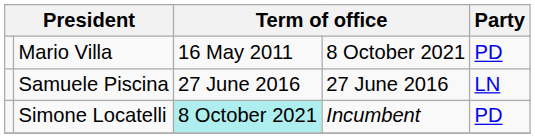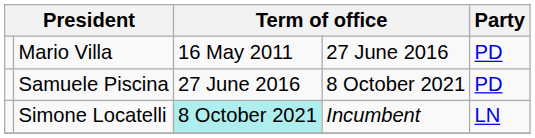(396, 52) 8 October 2021 -> (387, 52) 27 June 2016
(387, 84) 27 June 2016 -> (396, 84) 8 October 2021
(487, 84) LN -> (489, 84) PD
(489, 116) PD -> (487, 116) LN
